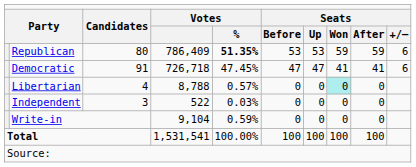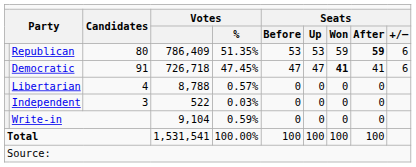(240, 52) bold -> (240, 52) normal
(378, 52) normal -> (378, 52) bold
(342, 69) normal -> (342, 69) bold
(345, 86) paleturquoise background -> (345, 86) no background
